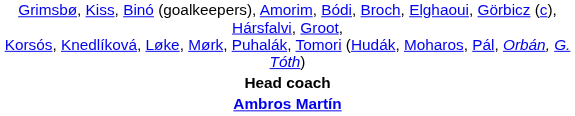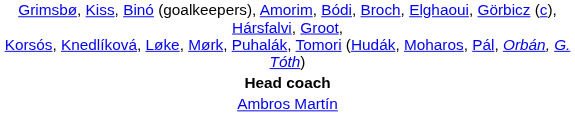(288, 104) bold -> (288, 104) normal
